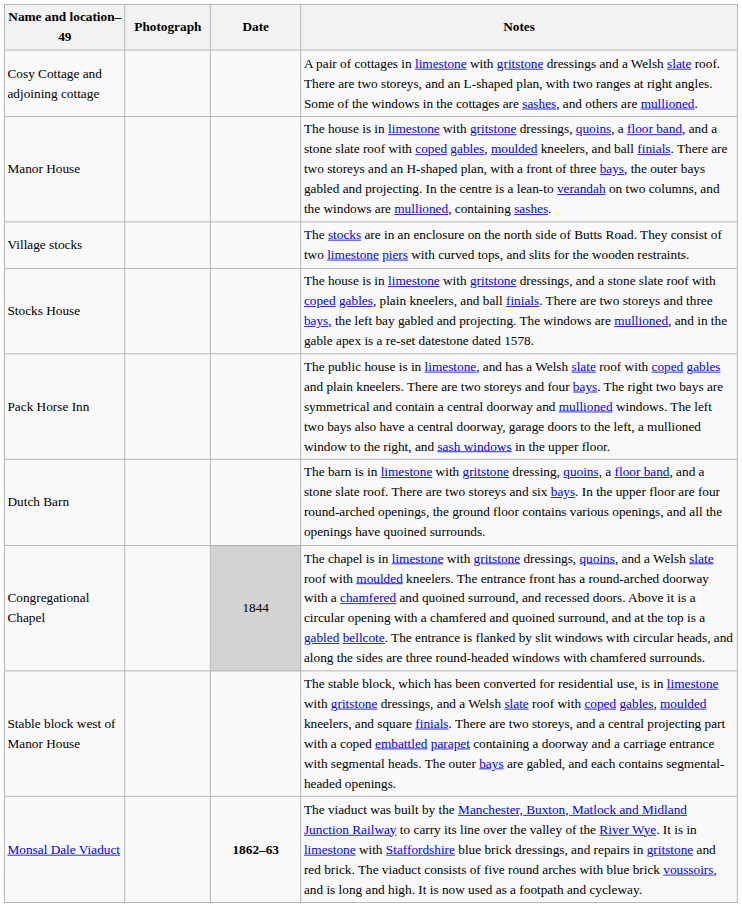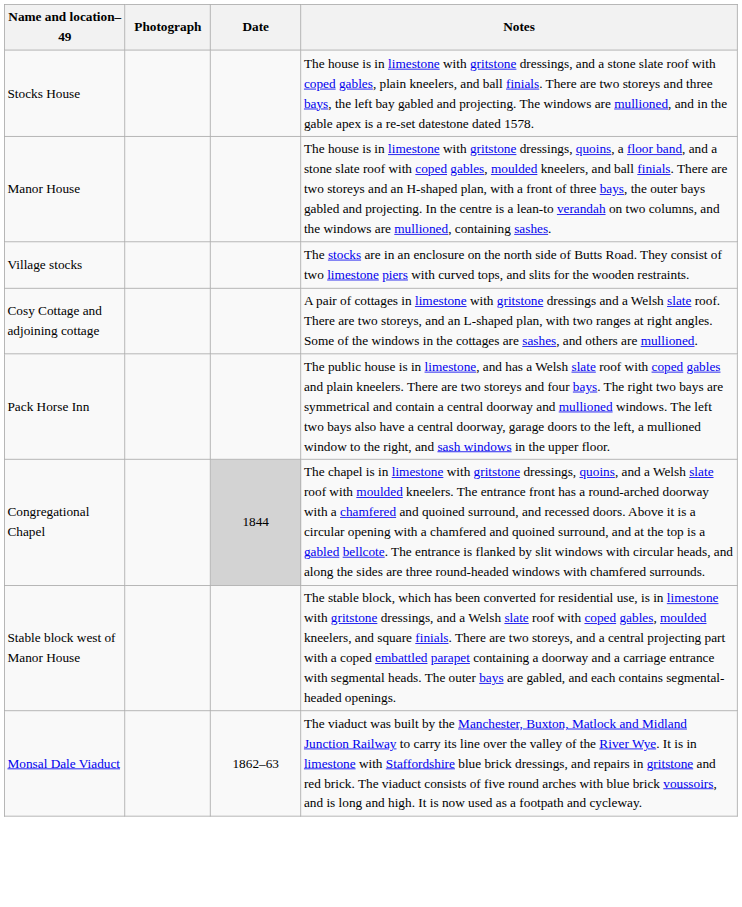rows swapped: (55, 83) <-> (44, 310)
- row: (38, 502)
(256, 849) bold -> (256, 763) normal
